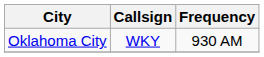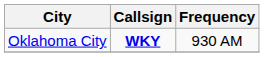(143, 40) normal -> (143, 40) bold
